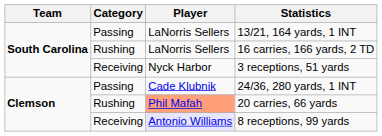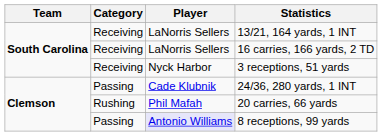(113, 31) Passing -> (118, 31) Receiving
(114, 49) Rushing -> (118, 49) Receiving
(175, 103) lightsalmon background -> (175, 103) no background
(118, 121) Receiving -> (113, 121) Passing
